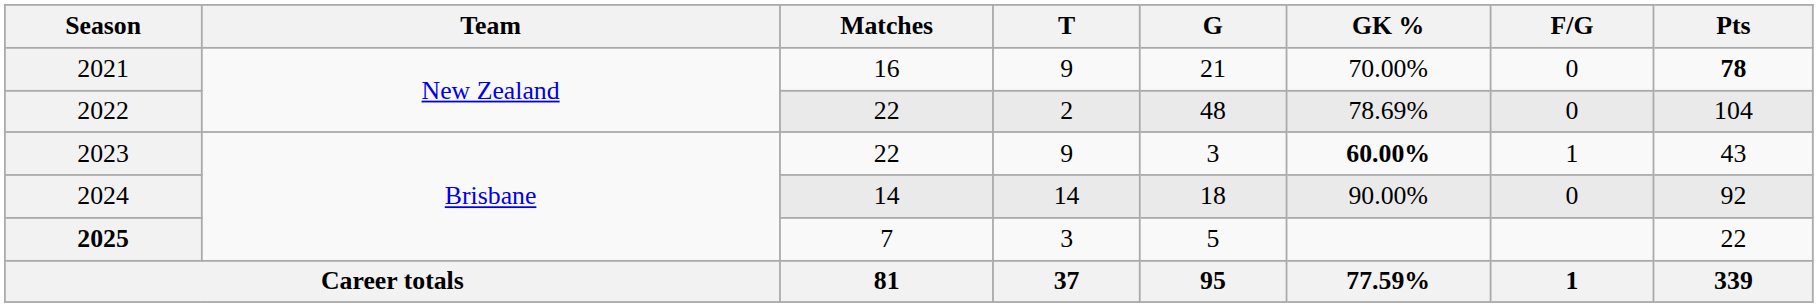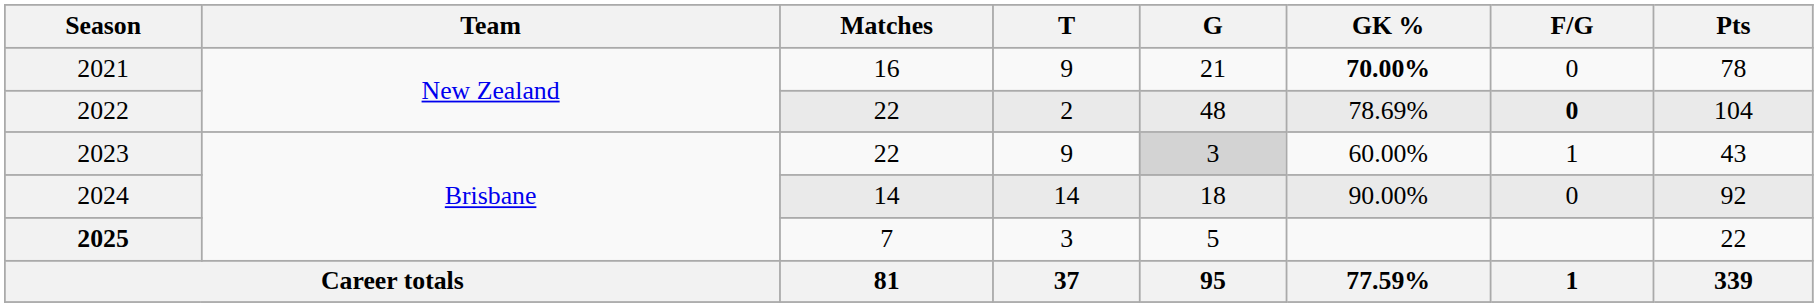(1388, 68) normal -> (1388, 68) bold
(1733, 68) bold -> (1733, 68) normal
(1572, 111) normal -> (1572, 111) bold
(1213, 153) no background -> (1213, 153) lightgrey background
(1388, 153) bold -> (1388, 153) normal
